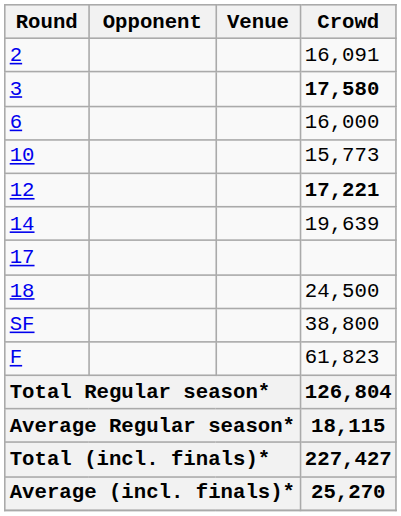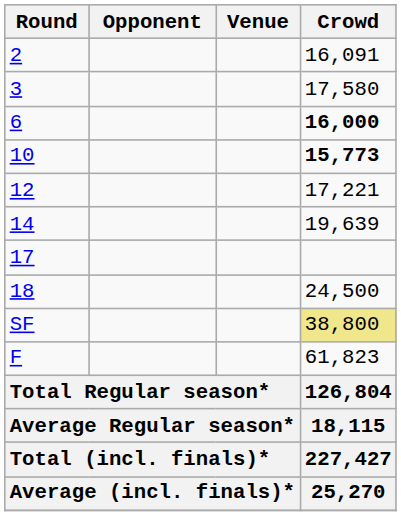(342, 89) bold -> (342, 89) normal
(342, 123) normal -> (342, 123) bold
(342, 156) normal -> (342, 156) bold
(342, 190) bold -> (342, 190) normal
(342, 325) no background -> (342, 325) khaki background
